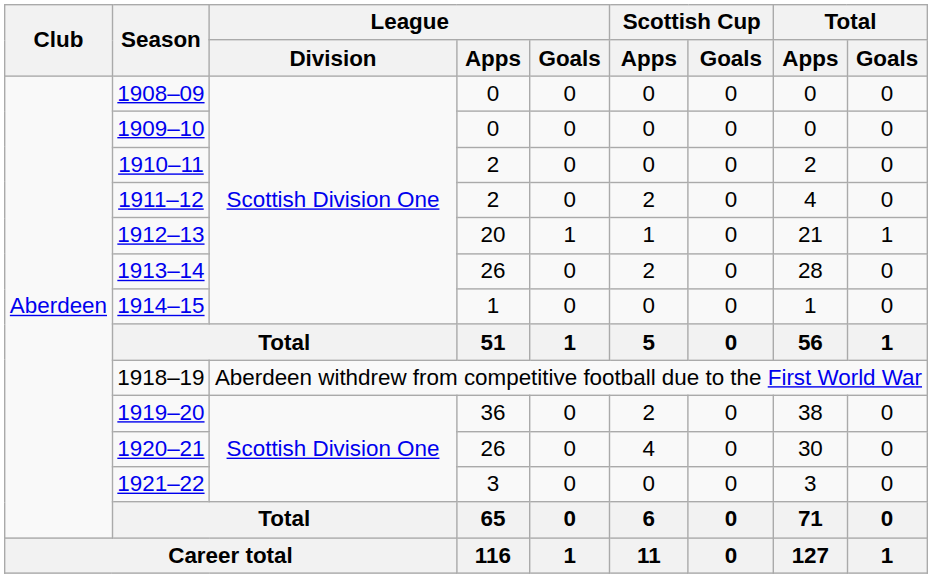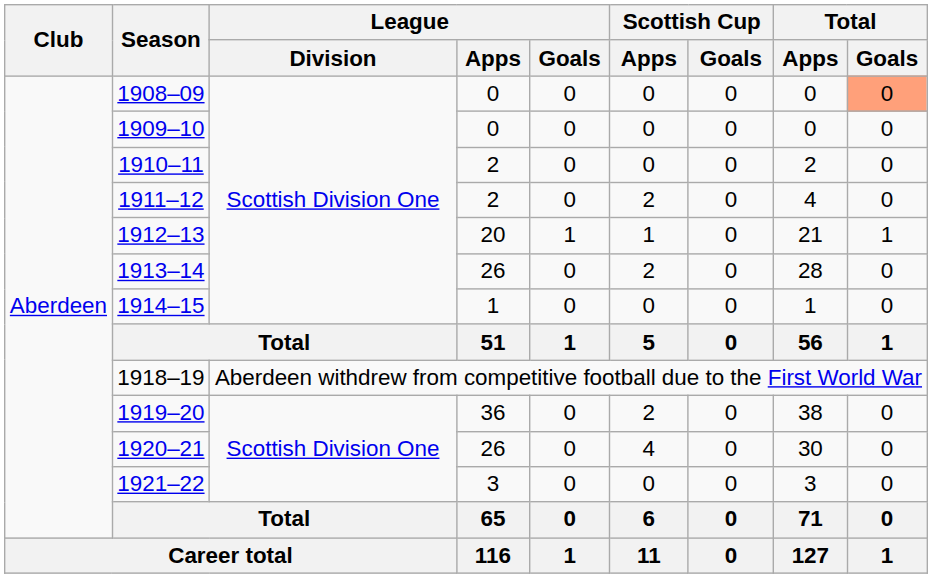(887, 93) no background -> (887, 93) lightsalmon background
